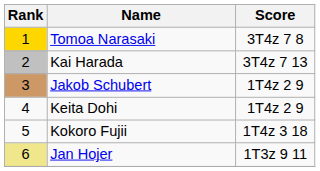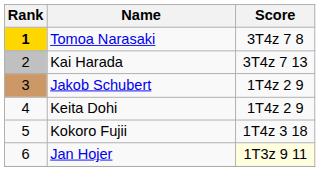(26, 39) normal -> (26, 39) bold
(26, 154) khaki background -> (26, 154) no background
(275, 154) no background -> (275, 154) lightyellow background
